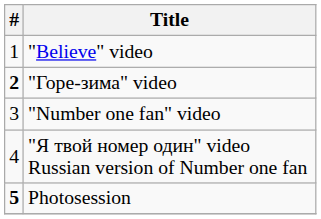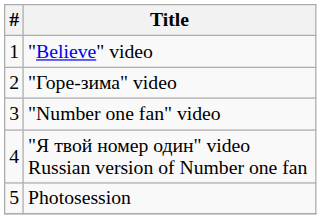(14, 82) bold -> (14, 82) normal
(14, 198) bold -> (14, 198) normal
